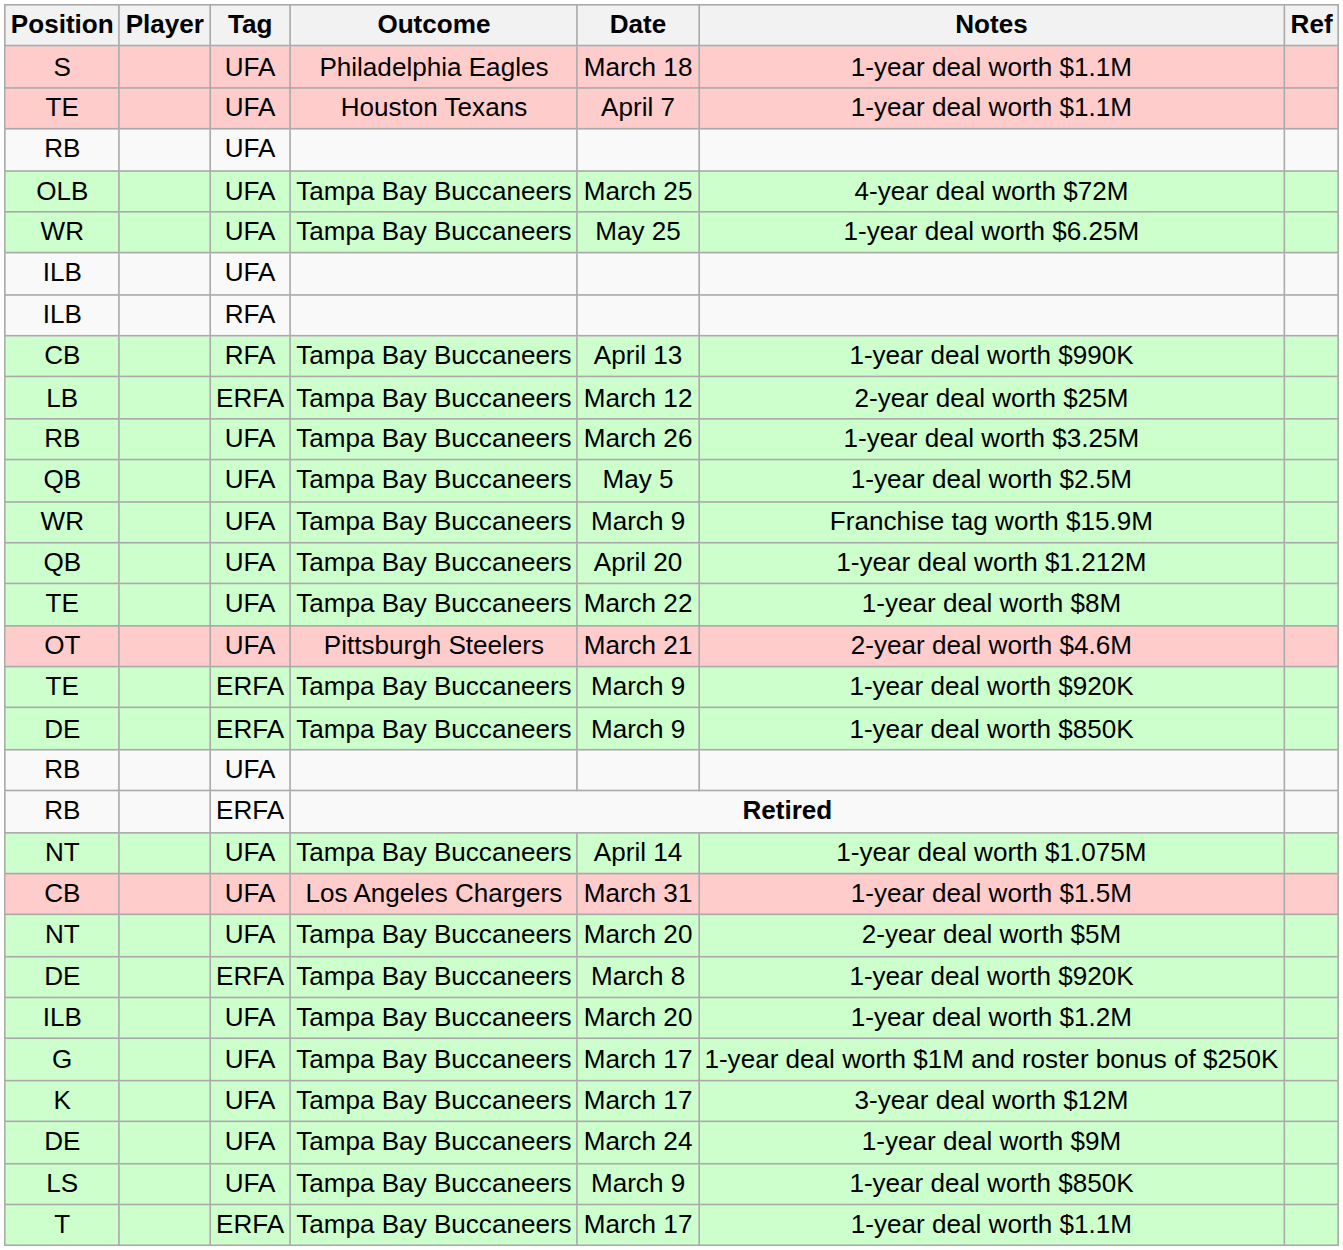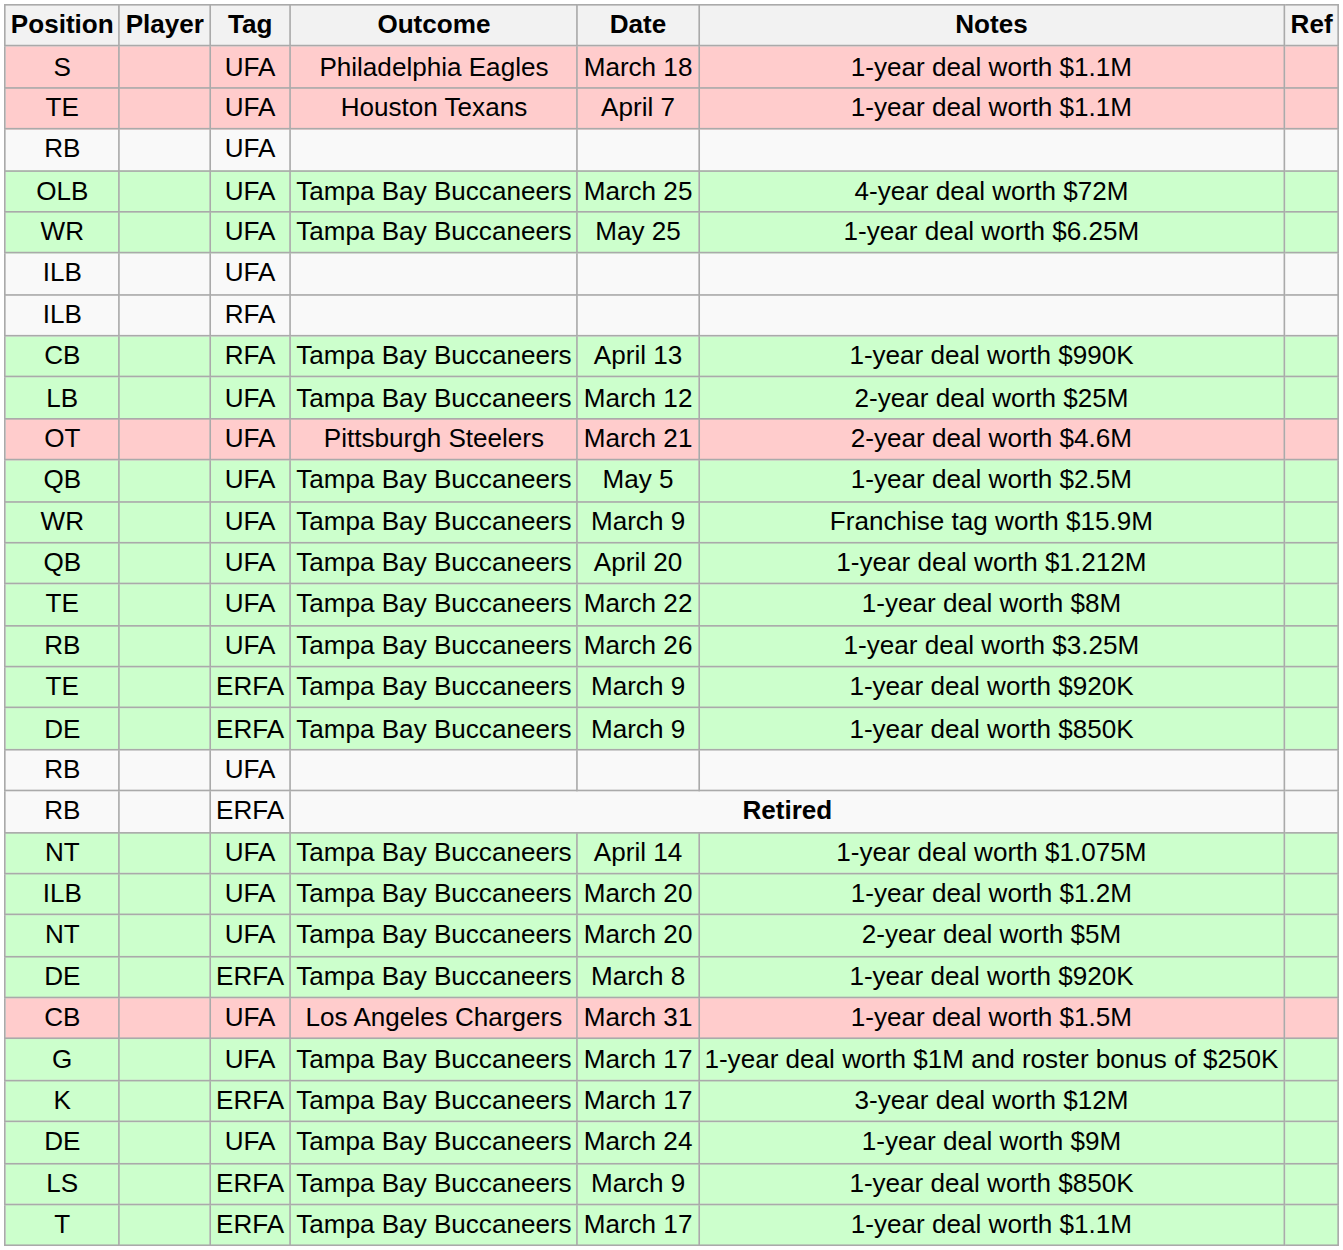(250, 397) ERFA -> (250, 397) UFA
rows swapped: (62, 438) <-> (62, 645)
rows swapped: (62, 1017) <-> (62, 893)
(250, 1100) UFA -> (250, 1100) ERFA
(250, 1183) UFA -> (250, 1183) ERFA
